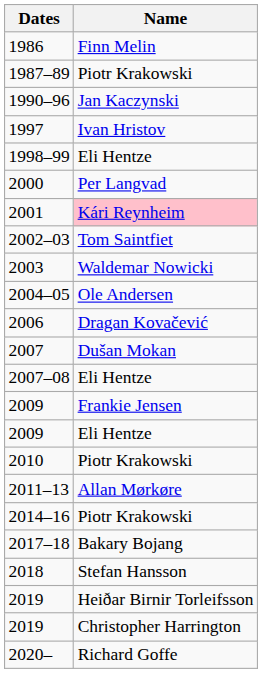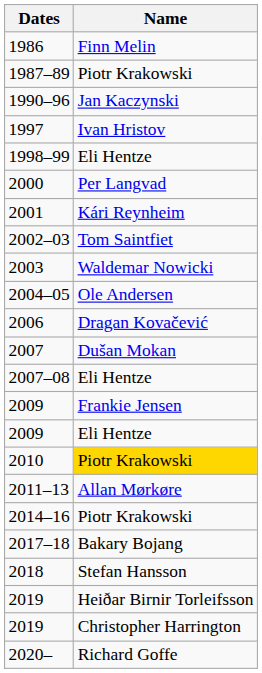(131, 211) pink background -> (131, 211) no background
(135, 460) no background -> (135, 460) gold background
